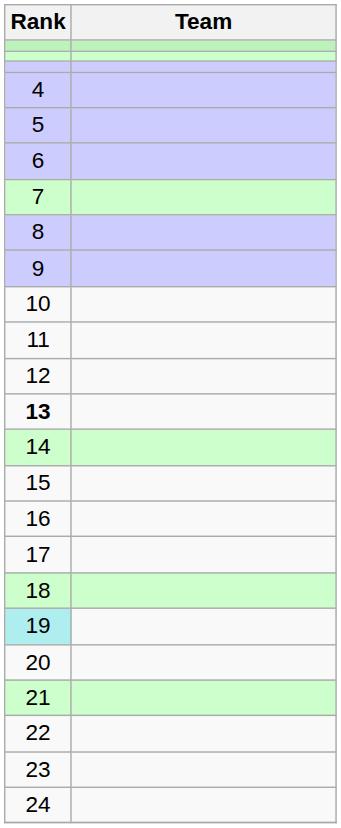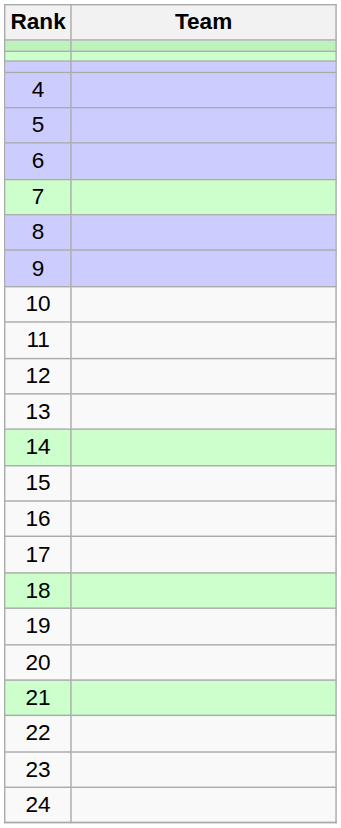(38, 411) bold -> (38, 411) normal
(38, 626) paleturquoise background -> (38, 626) no background
